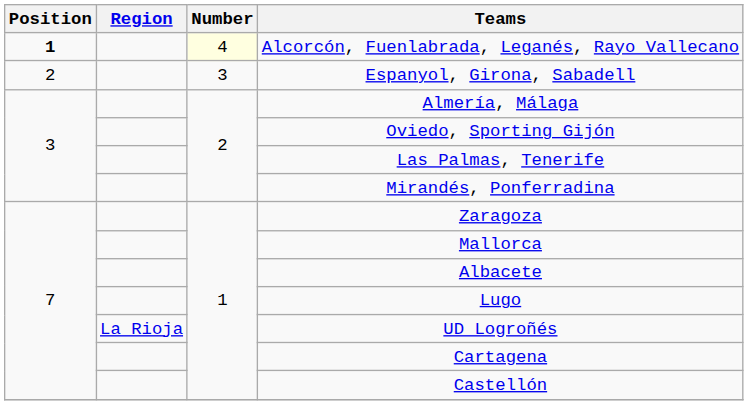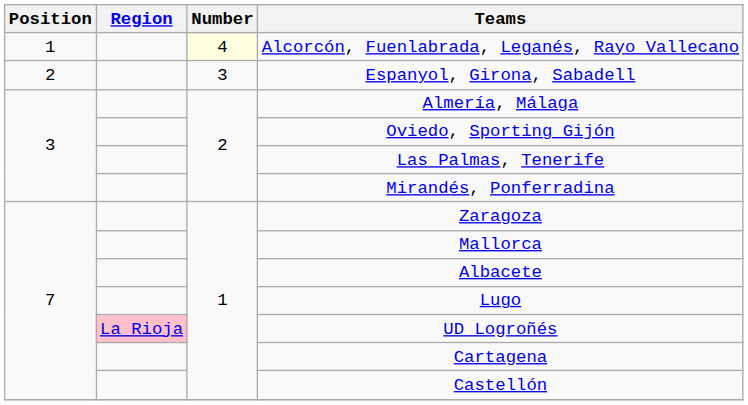(50, 47) bold -> (50, 47) normal
(142, 329) no background -> (142, 329) pink background
